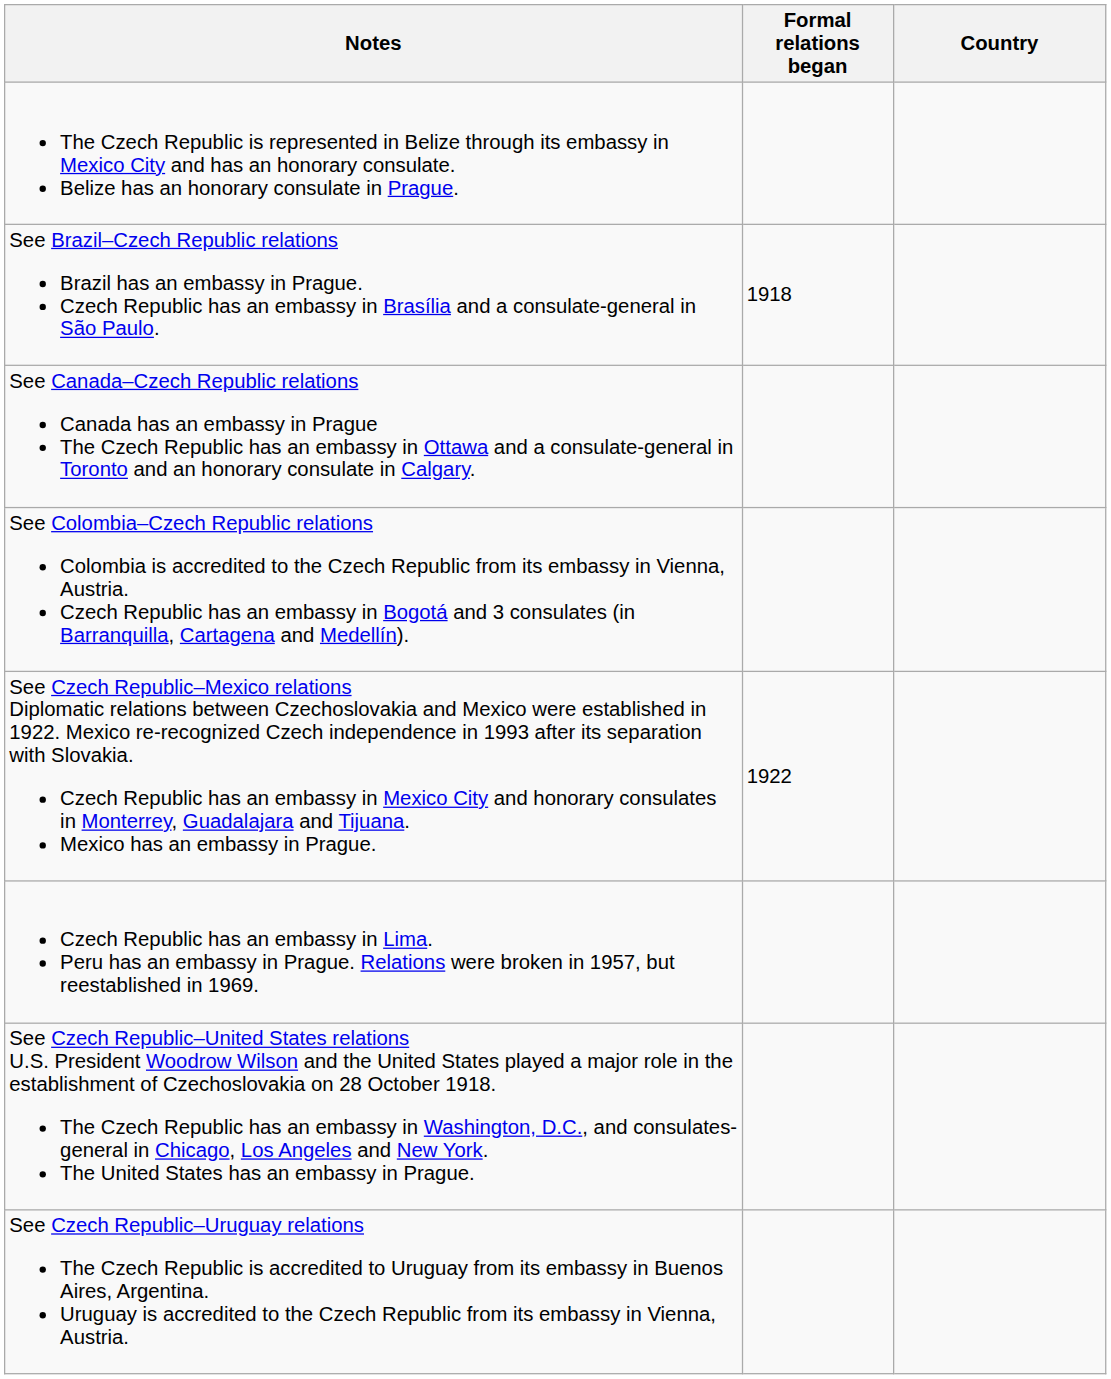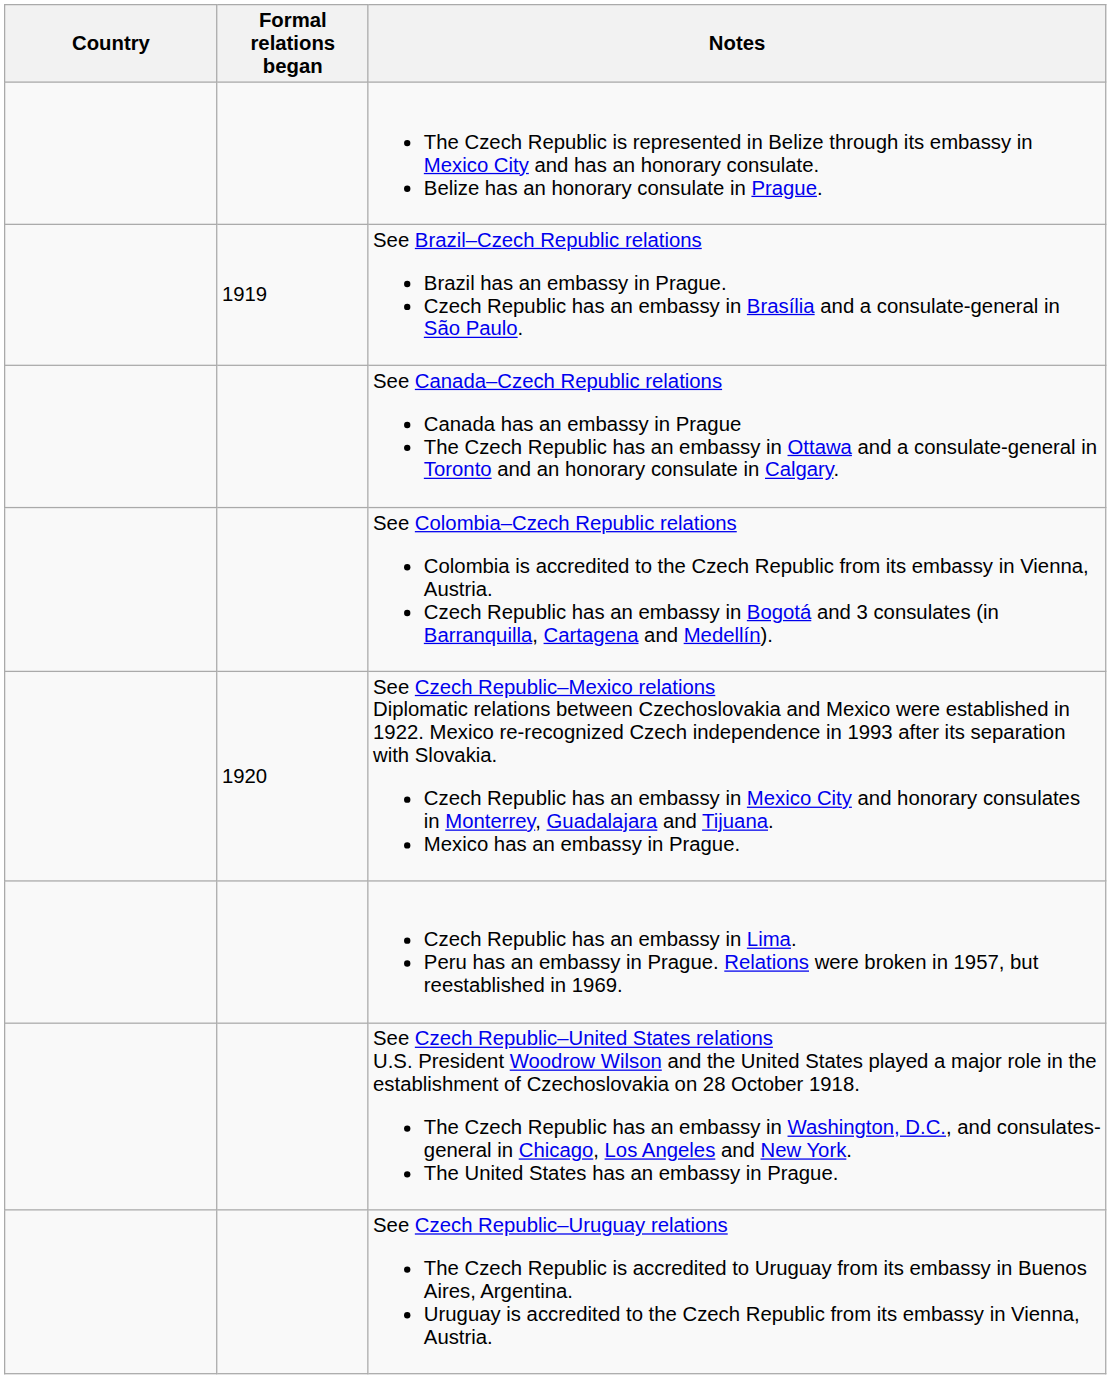columns swapped: (999, 43) <-> (373, 43)
(769, 294) 1918 -> (244, 294) 1919
(769, 776) 1922 -> (244, 776) 1920
